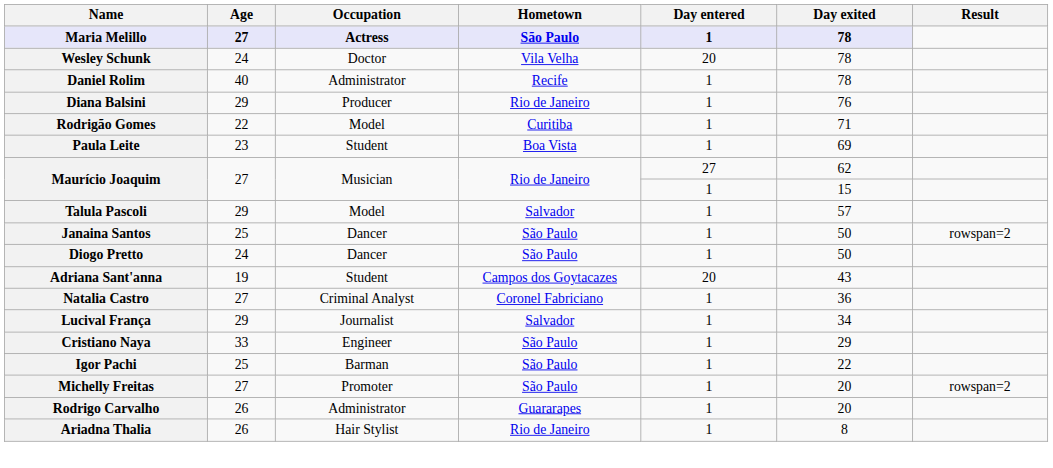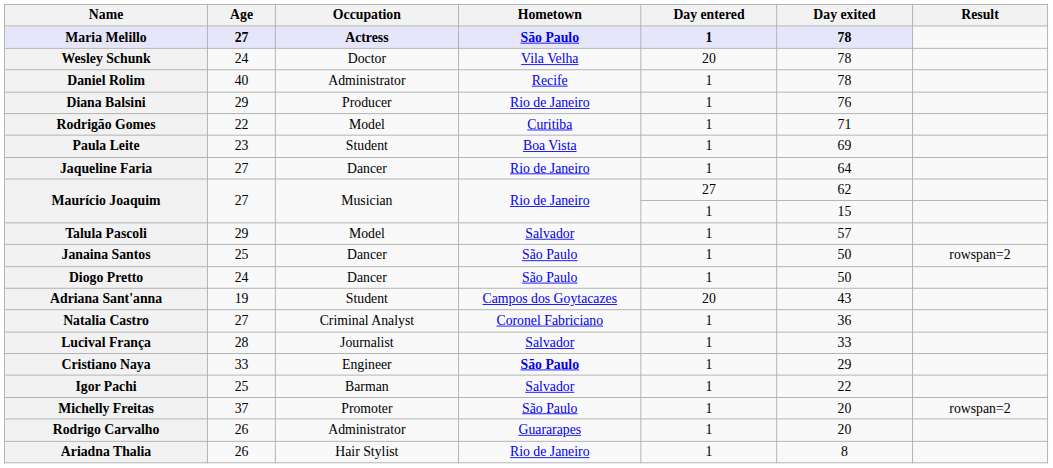+ row: (106, 168)
(242, 320) 29 -> (242, 342) 28
(844, 320) 34 -> (844, 342) 33
(550, 342) normal -> (550, 364) bold
(550, 364) São Paulo -> (550, 386) Salvador
(242, 386) 27 -> (242, 408) 37
